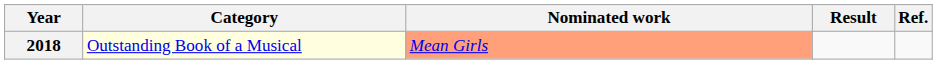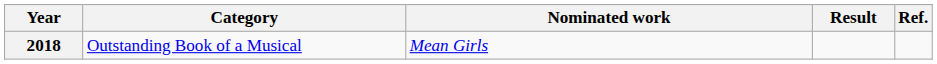(194, 45) lightyellow background -> (194, 45) no background
(449, 45) lightsalmon background -> (449, 45) no background
